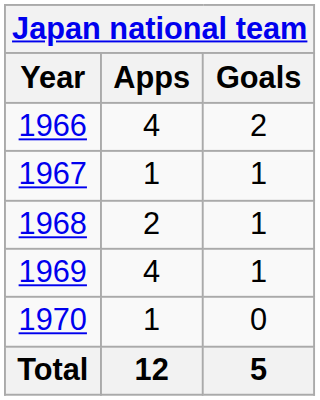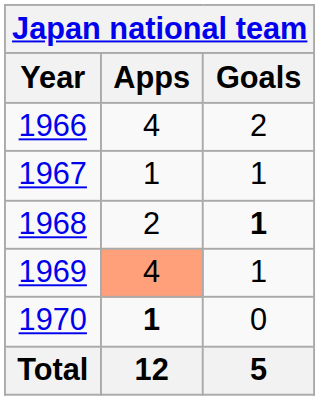(259, 223) normal -> (259, 223) bold
(152, 272) no background -> (152, 272) lightsalmon background
(152, 321) normal -> (152, 321) bold
